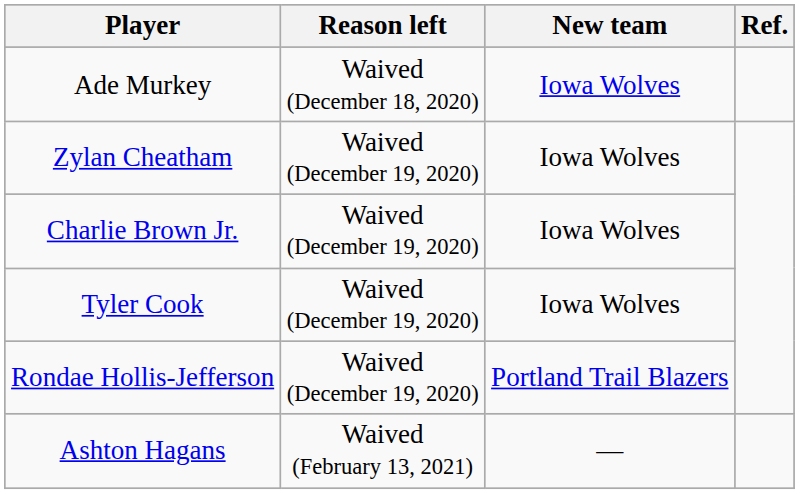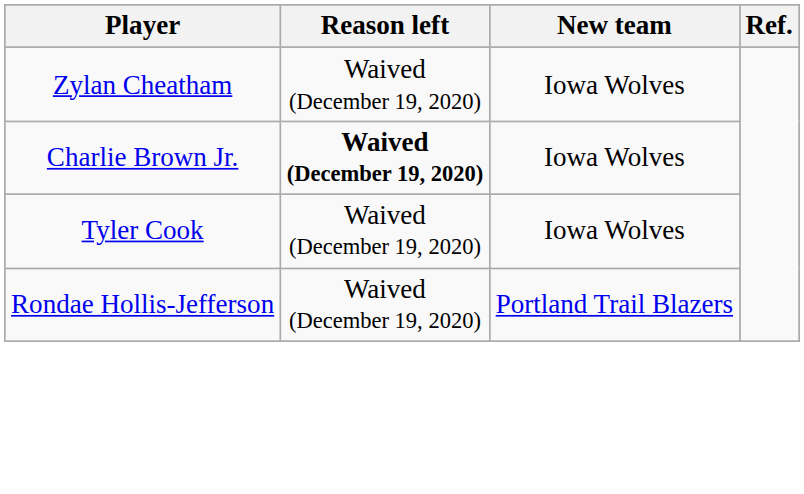- row: (143, 84)
(383, 230) normal -> (385, 157) bold
- row: (143, 450)
